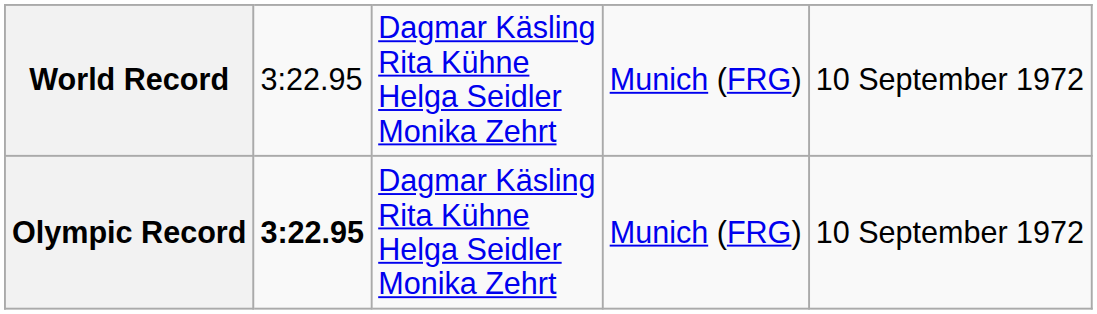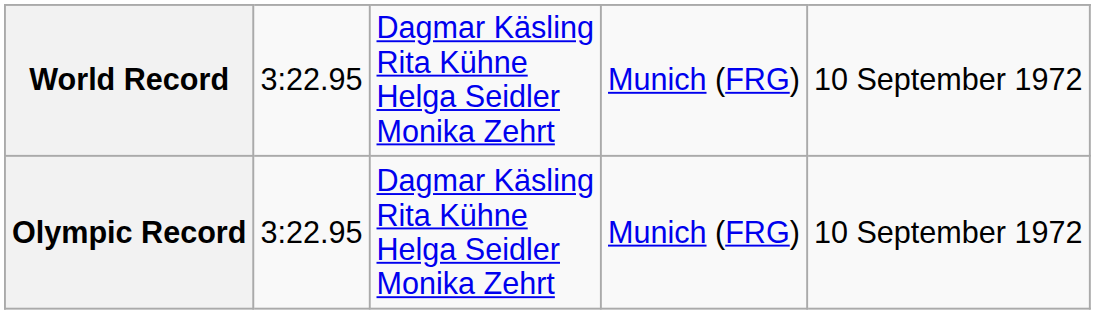(312, 231) bold -> (311, 231) normal
